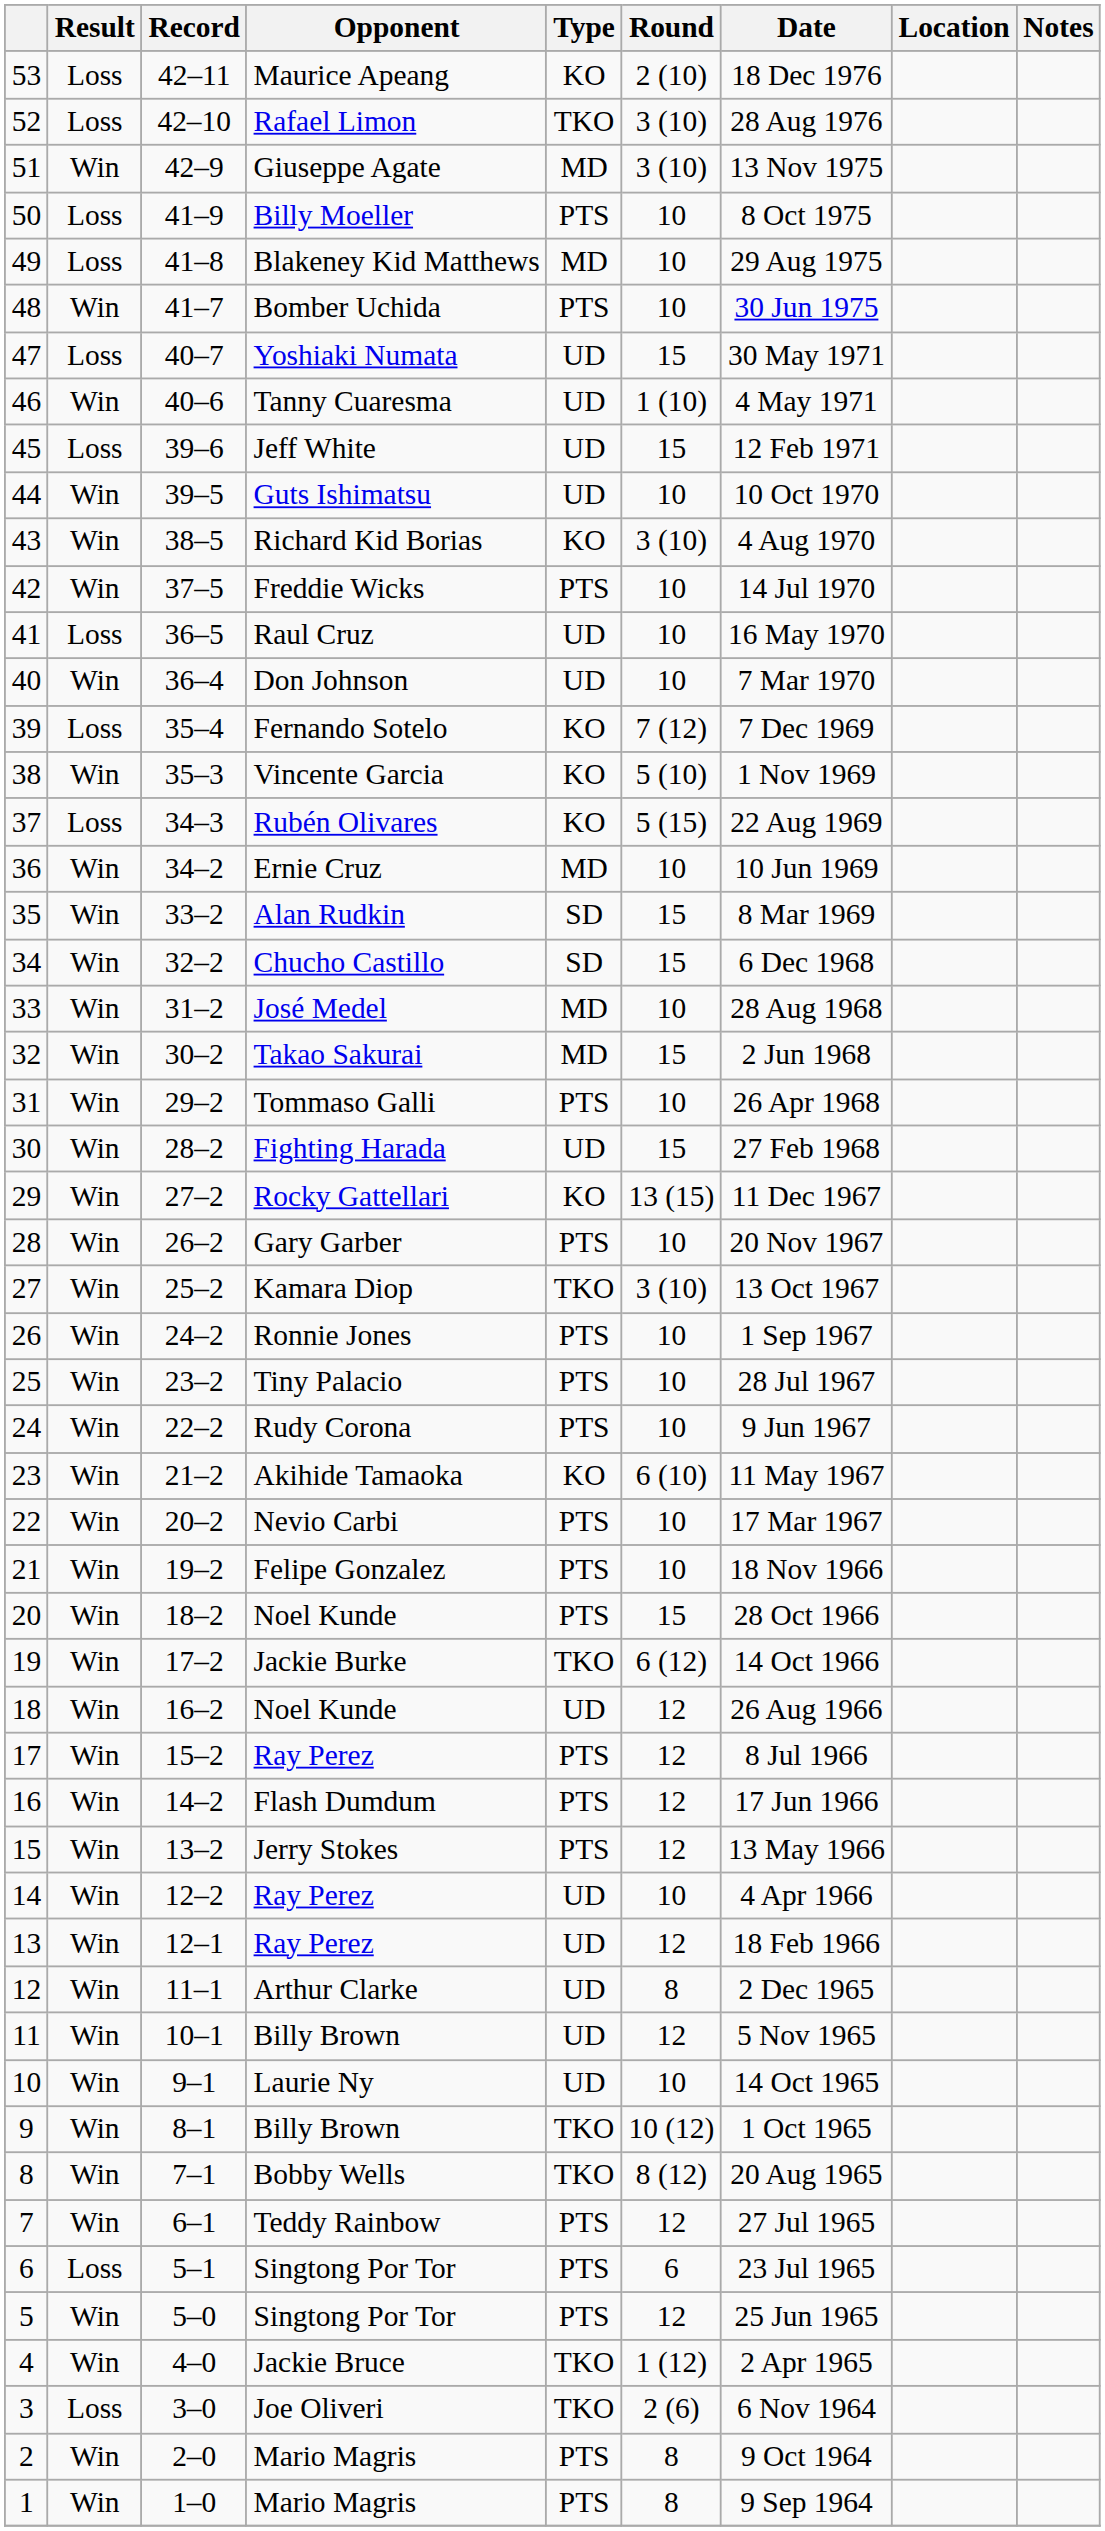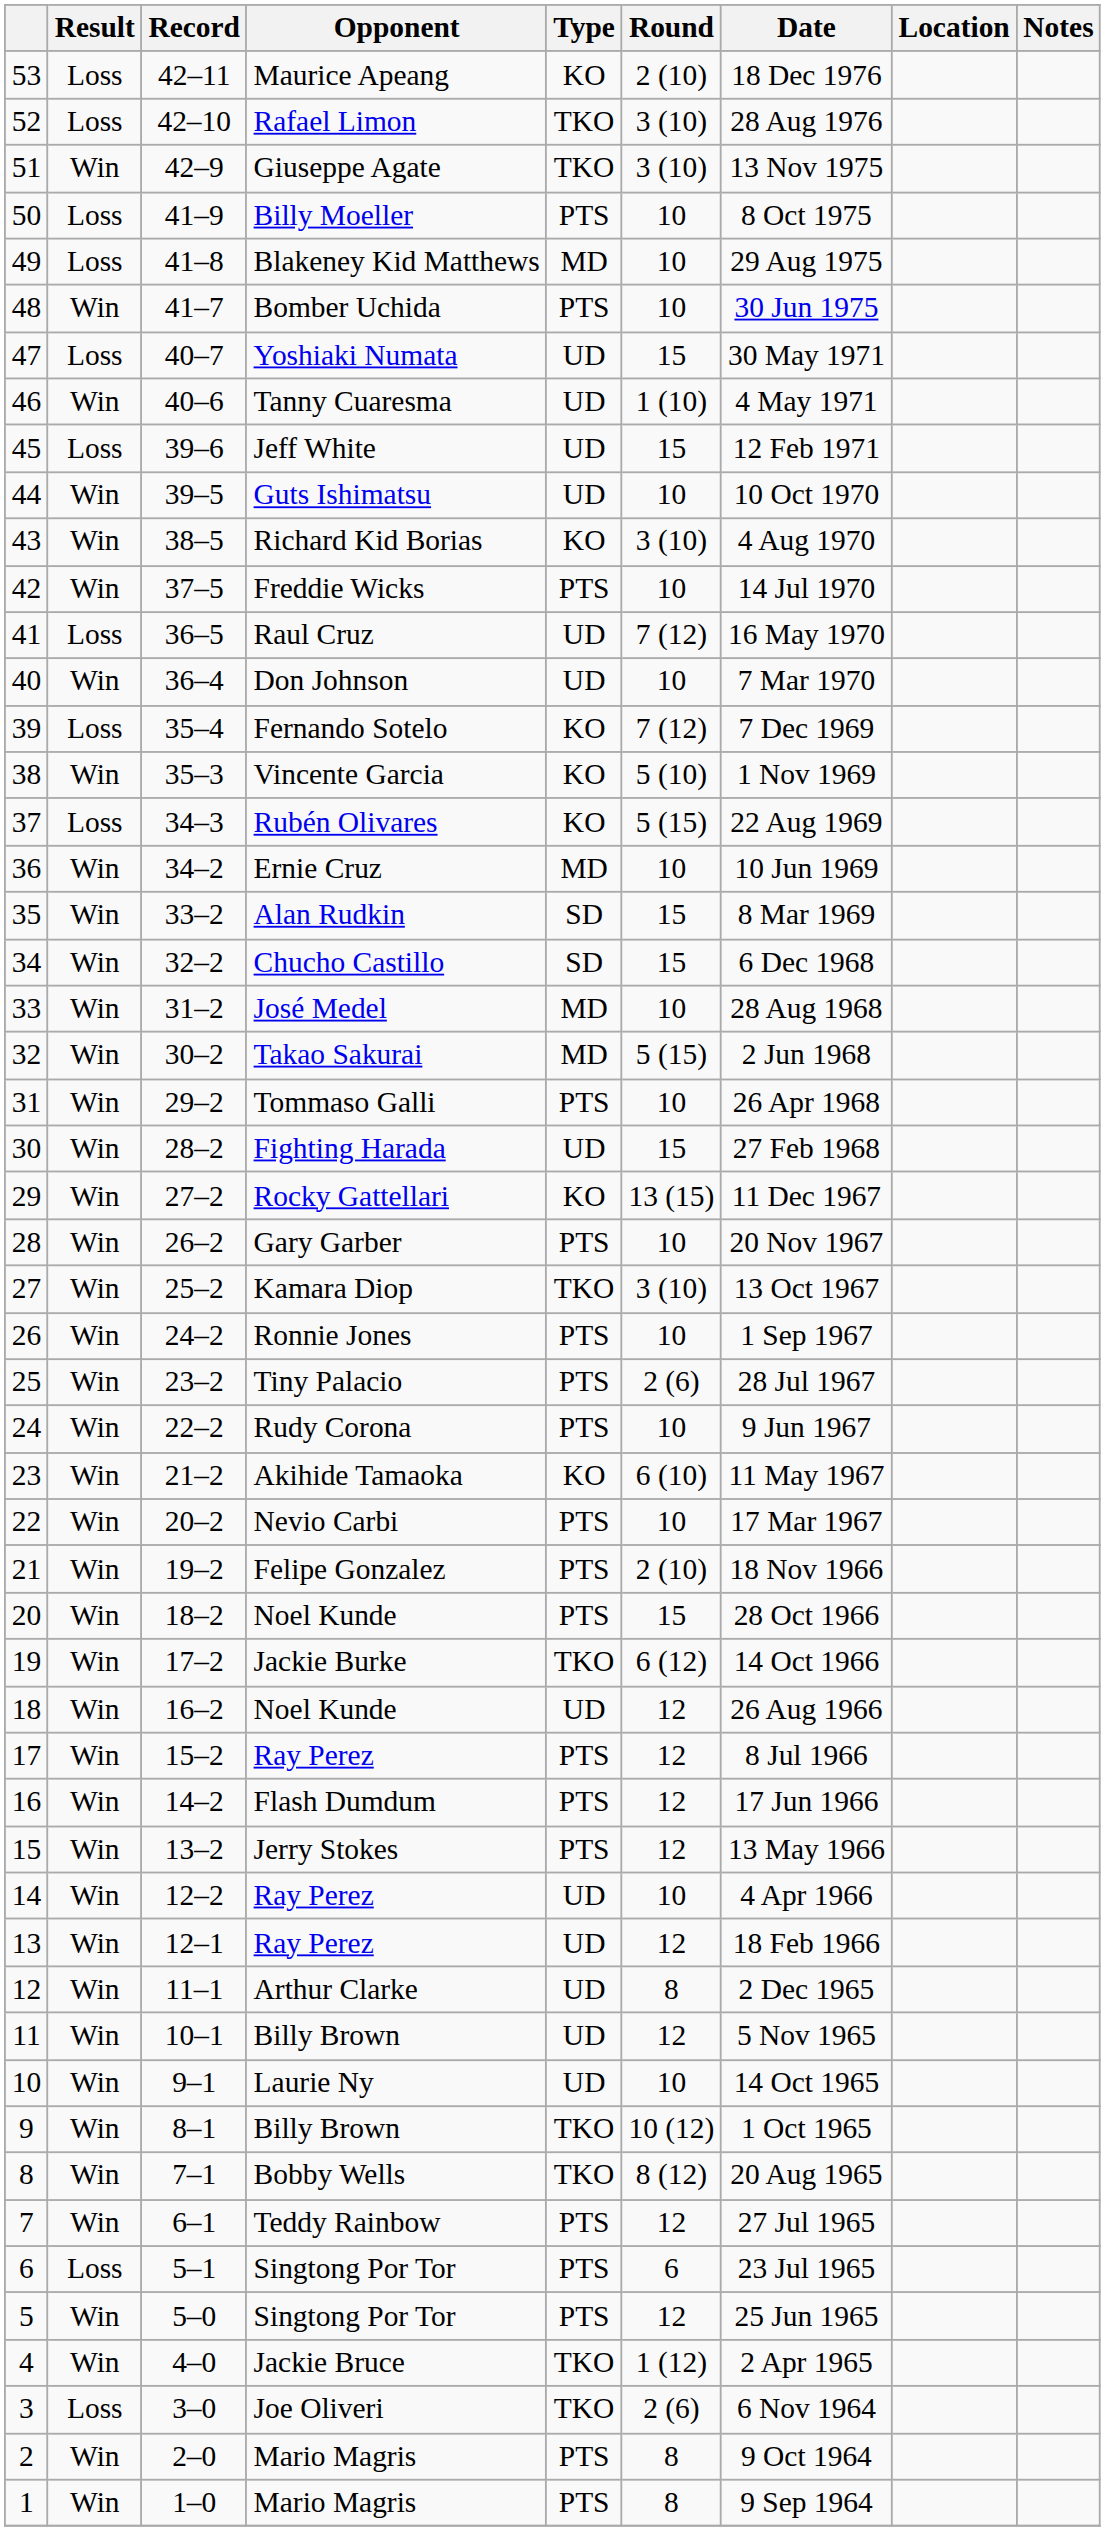(584, 167) MD -> (584, 167) TKO
(671, 634) 10 -> (671, 634) 7 (12)
(671, 1055) 15 -> (671, 1055) 5 (15)
(671, 1381) 10 -> (671, 1381) 2 (6)
(671, 1568) 10 -> (671, 1568) 2 (10)
